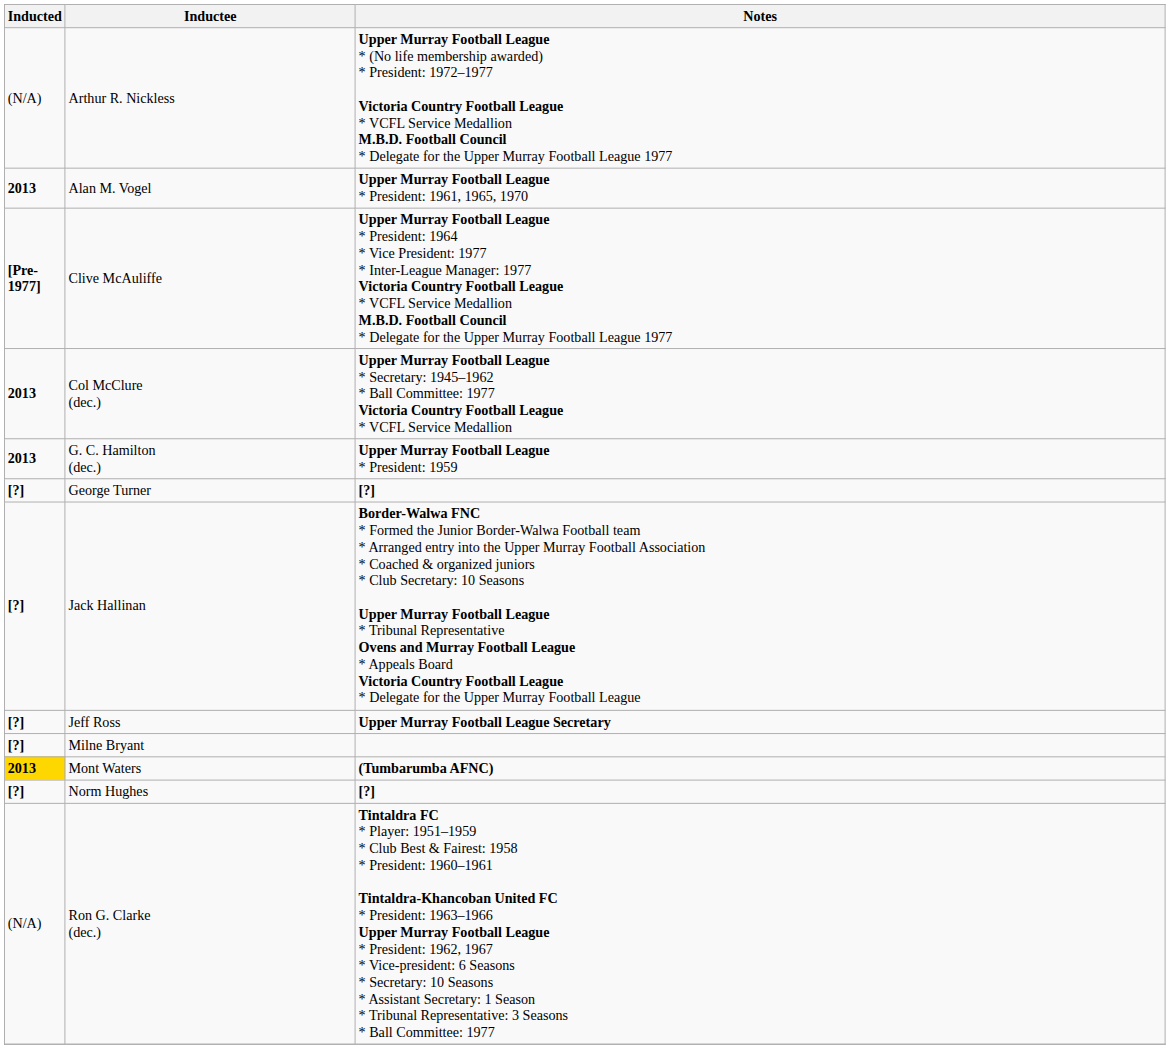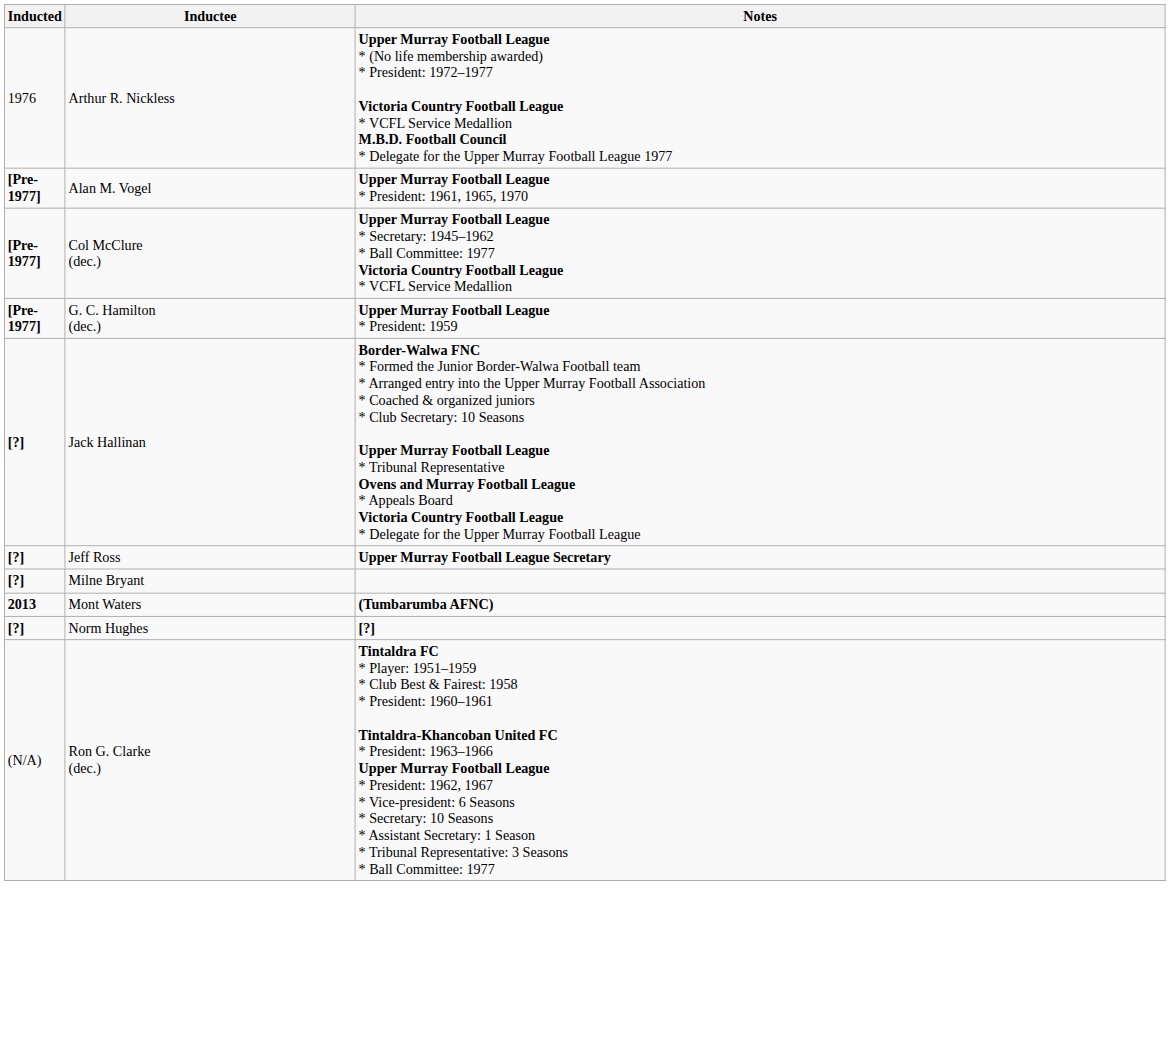(25, 98) (N/A) -> (22, 98) 1976
(22, 188) 2013 -> (24, 188) [Pre-1977]
- row: (115, 278)
(22, 394) 2013 -> (24, 253) [Pre-1977]
(22, 459) 2013 -> (24, 318) [Pre-1977]
- row: (110, 490)
(22, 768) gold background -> (22, 604) no background
